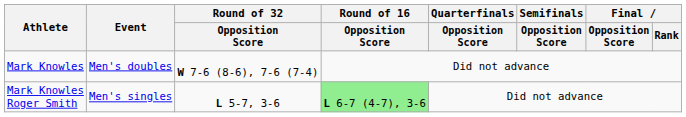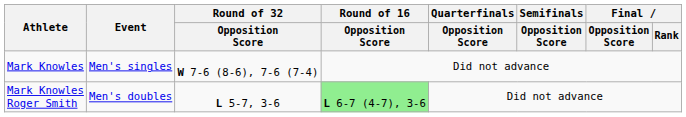(131, 66) Men's doubles -> (131, 66) Men's singles
(131, 97) Men's singles -> (131, 97) Men's doubles
